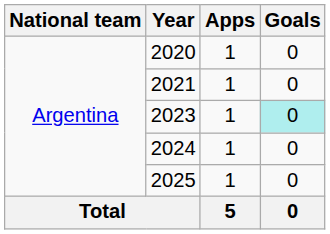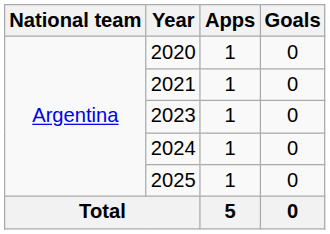(293, 116) paleturquoise background -> (293, 116) no background
